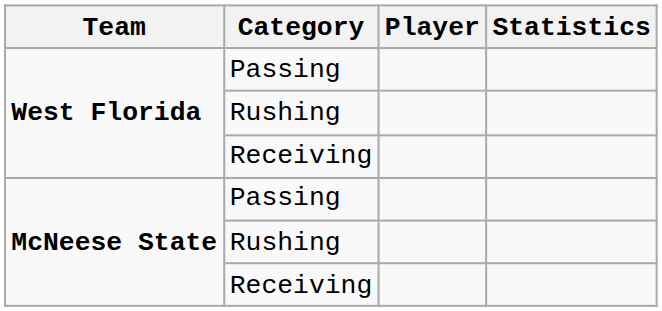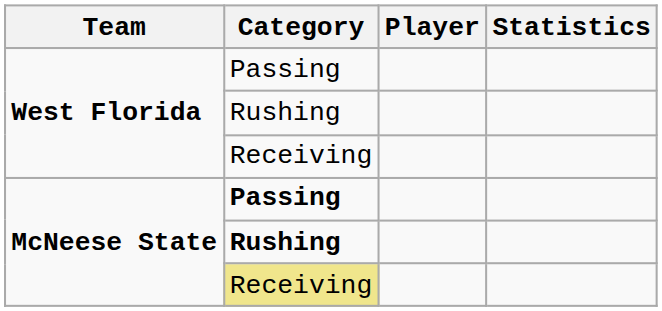(285, 199) normal -> (285, 199) bold
(285, 242) normal -> (285, 242) bold
(301, 285) no background -> (301, 285) khaki background
